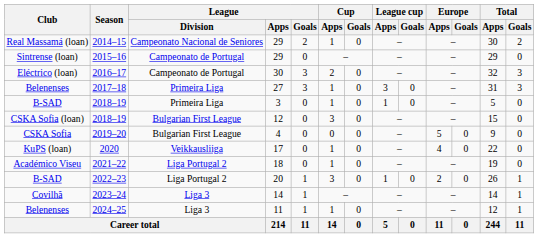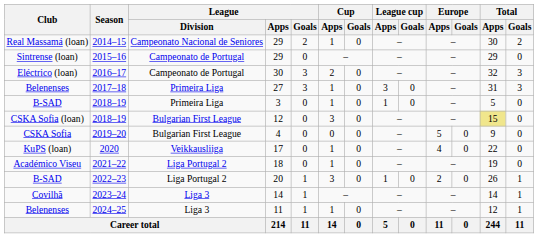(493, 118) no background -> (493, 118) khaki background
